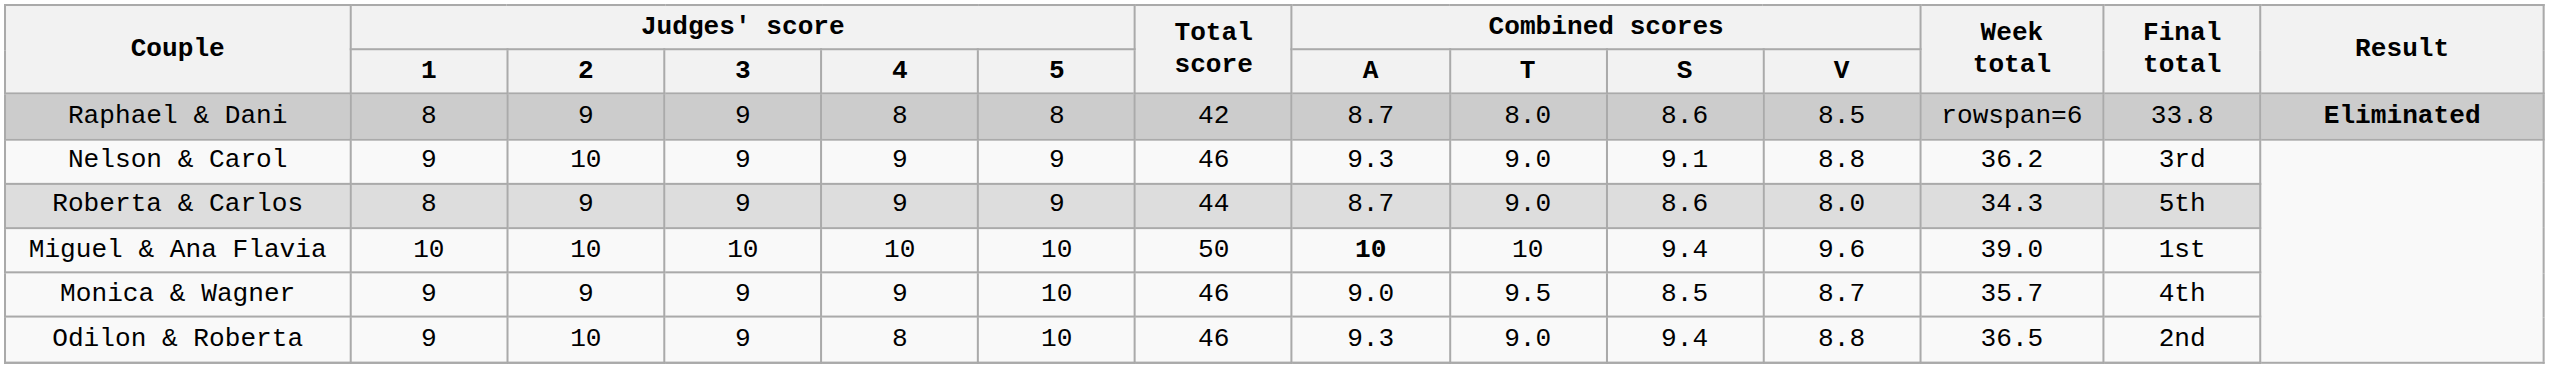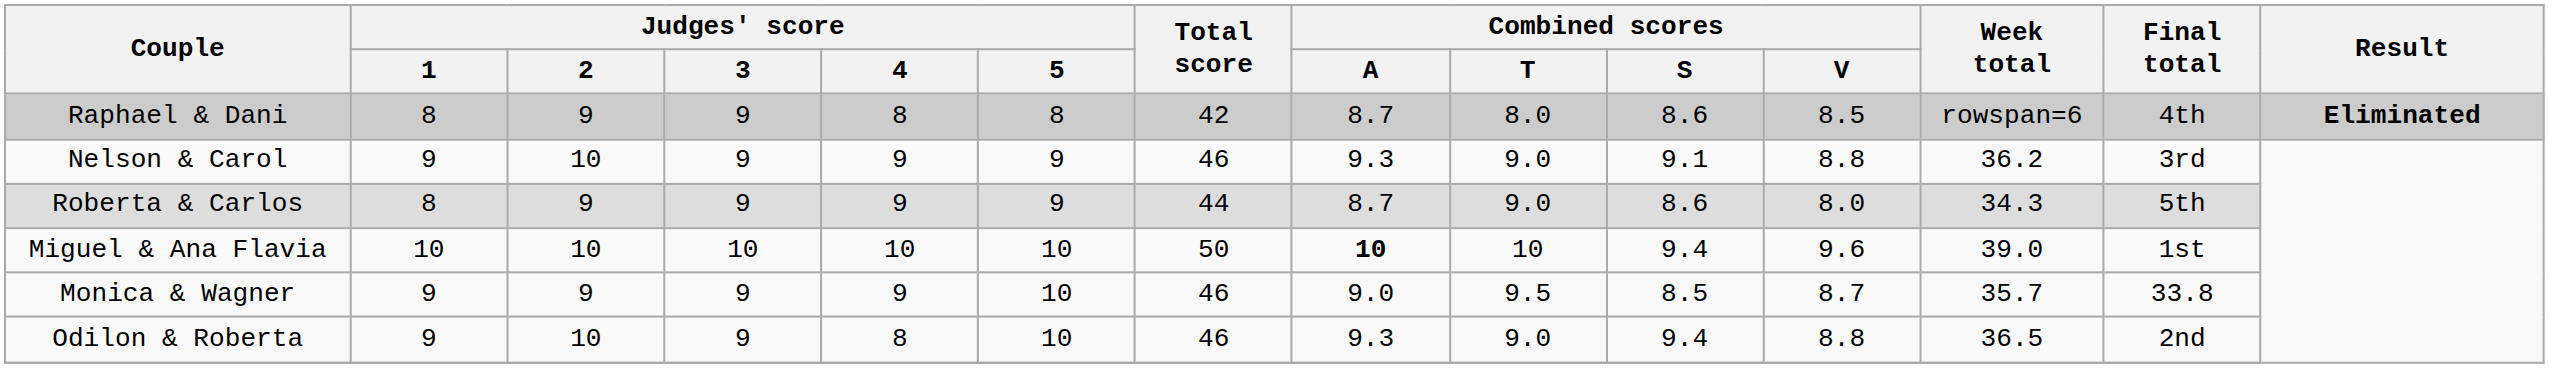(2182, 115) 33.8 -> (2182, 115) 4th
(2182, 294) 4th -> (2182, 294) 33.8
